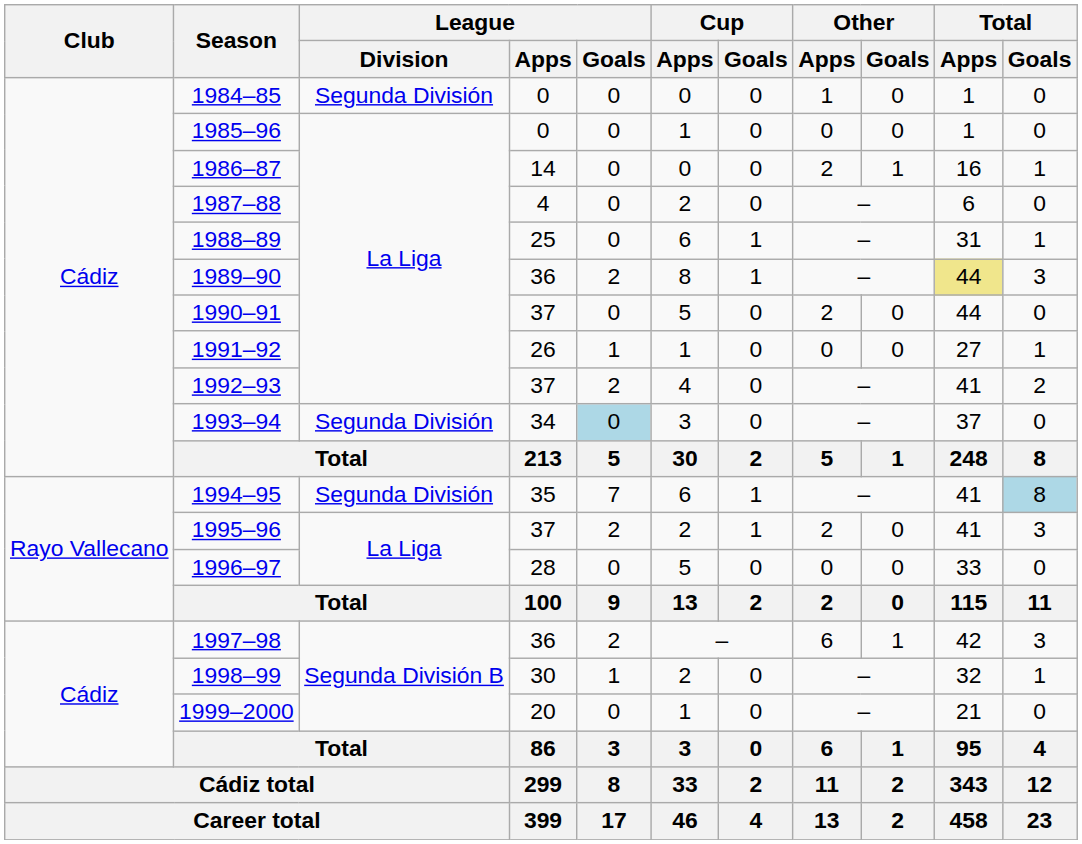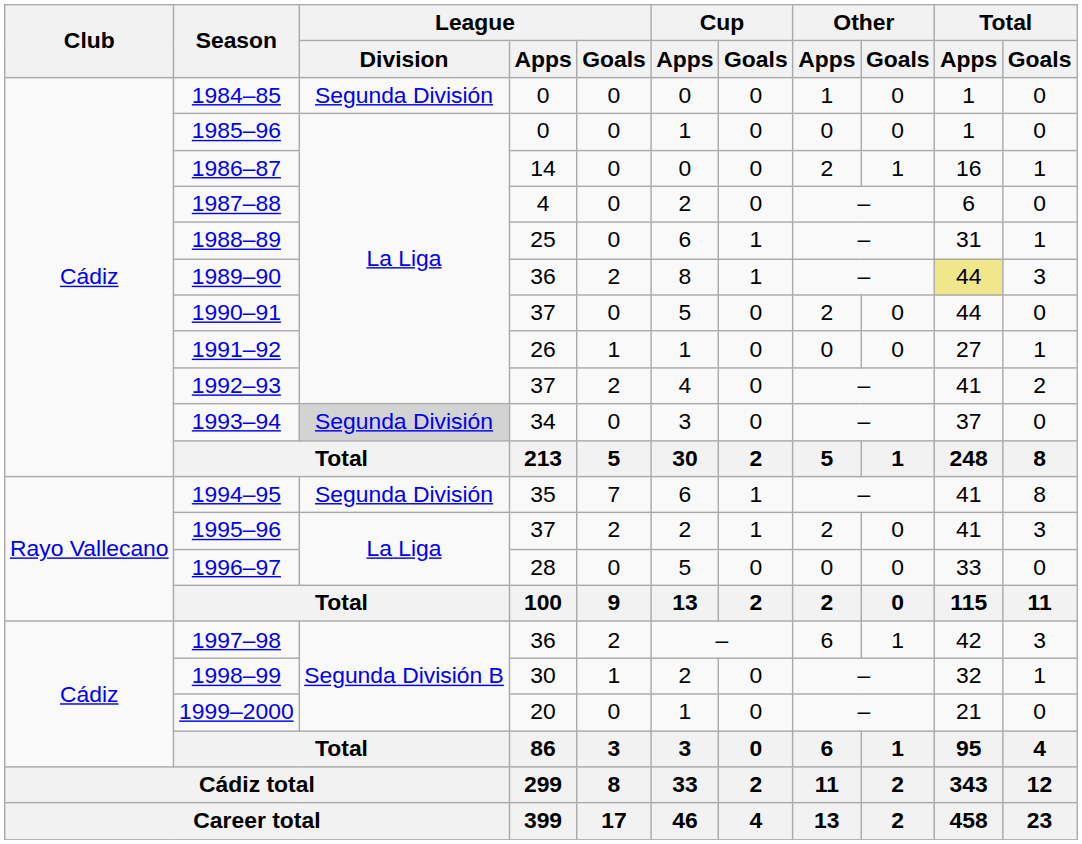(404, 421) no background -> (404, 421) lightgrey background
(614, 421) lightblue background -> (614, 421) no background
(1040, 494) lightblue background -> (1040, 494) no background
